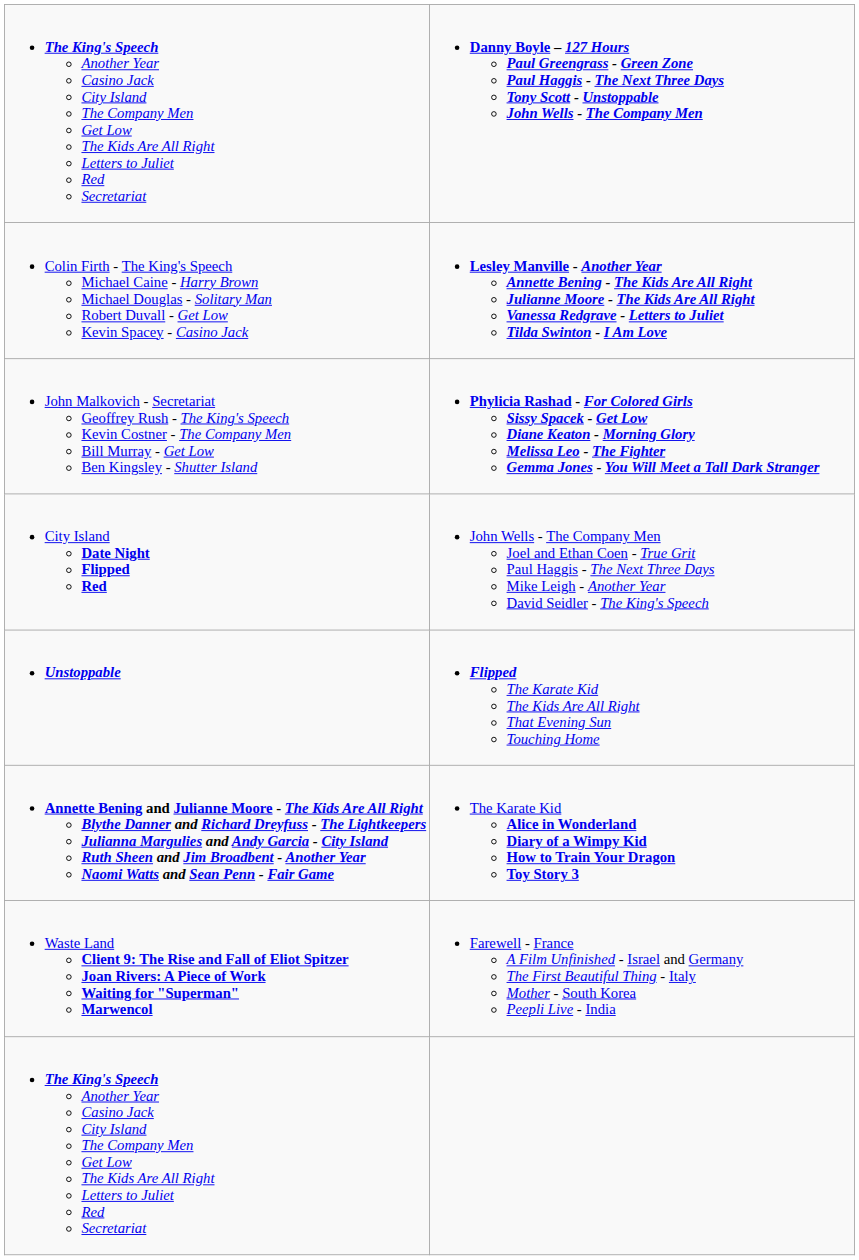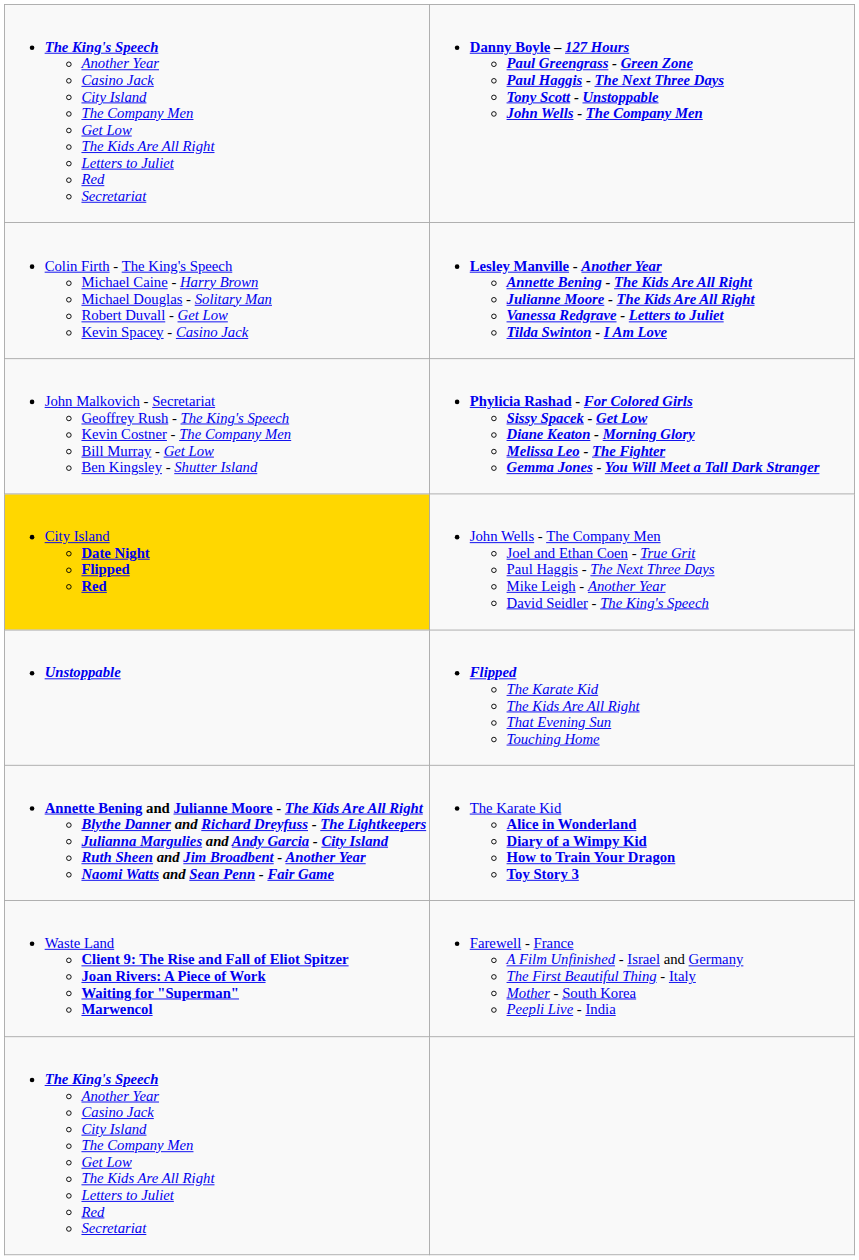(217, 562) no background -> (217, 562) gold background
